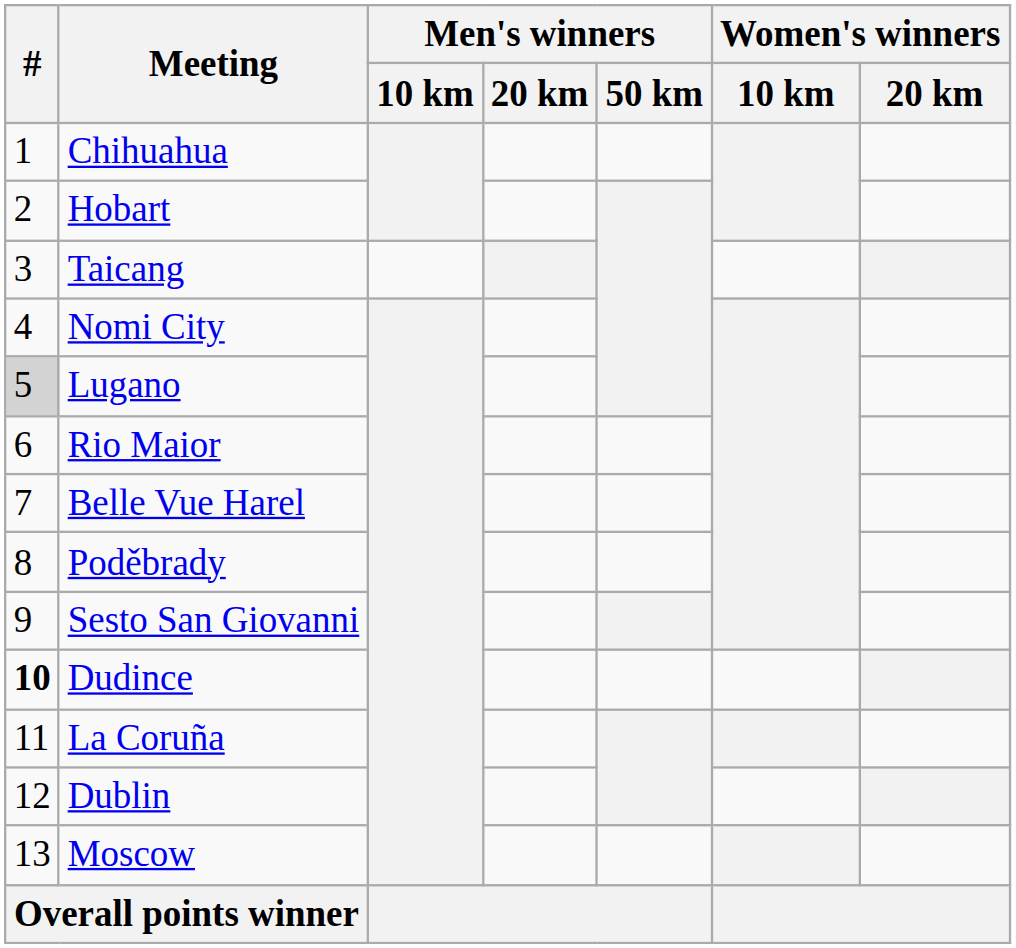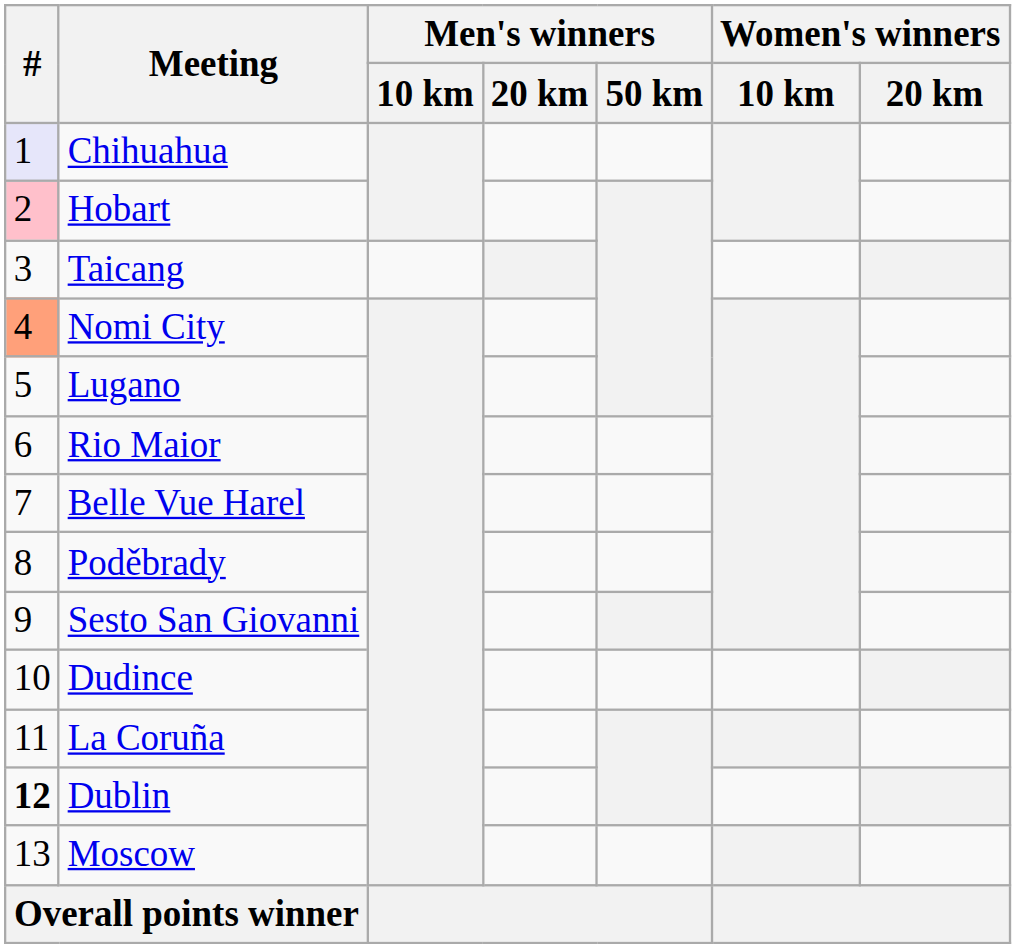(23, 151) no background -> (23, 151) lavender background
(23, 209) no background -> (23, 209) pink background
(23, 326) no background -> (23, 326) lightsalmon background
(23, 385) lightgrey background -> (23, 385) no background
(32, 678) bold -> (32, 678) normal
(32, 795) normal -> (32, 795) bold
